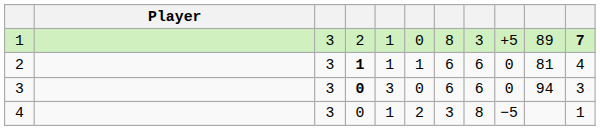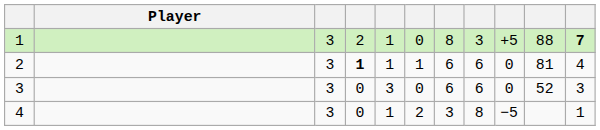(545, 41) 89 -> (545, 41) 88
(360, 89) bold -> (360, 89) normal
(545, 89) 94 -> (545, 89) 52
